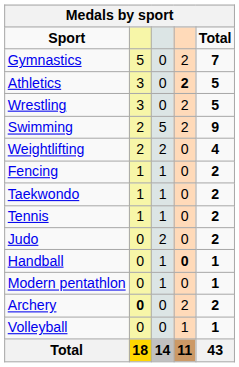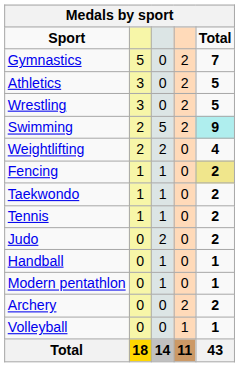(185, 83) bold -> (185, 83) normal
(215, 127) no background -> (215, 127) paleturquoise background
(215, 172) no background -> (215, 172) khaki background
(185, 261) bold -> (185, 261) normal
(140, 306) bold -> (140, 306) normal
